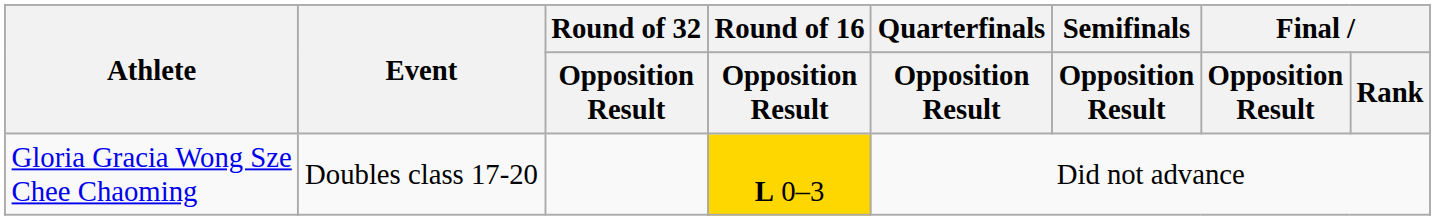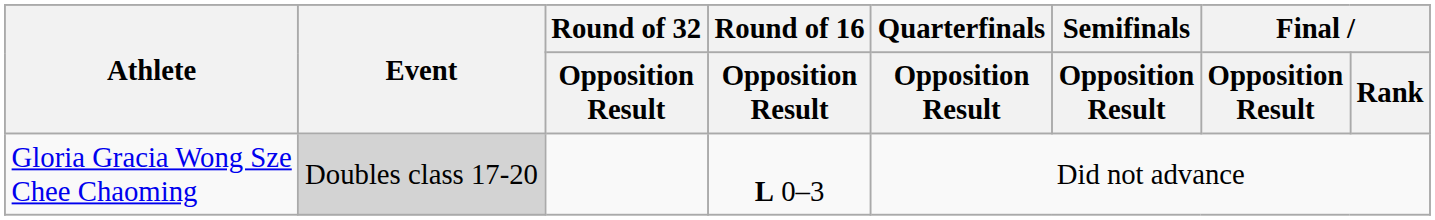(421, 174) no background -> (421, 174) lightgrey background
(790, 191) gold background -> (790, 191) no background
